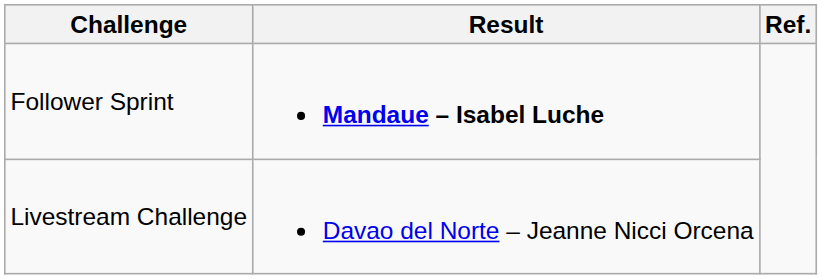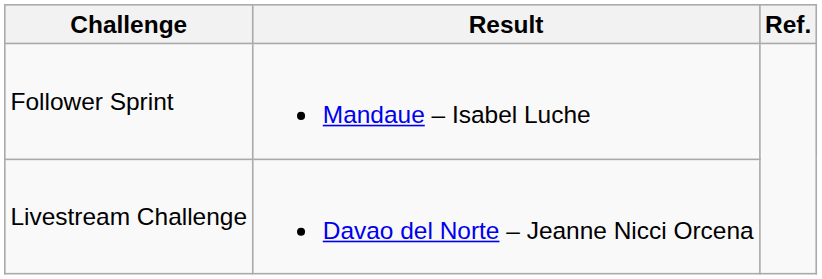(506, 115) bold -> (506, 115) normal
